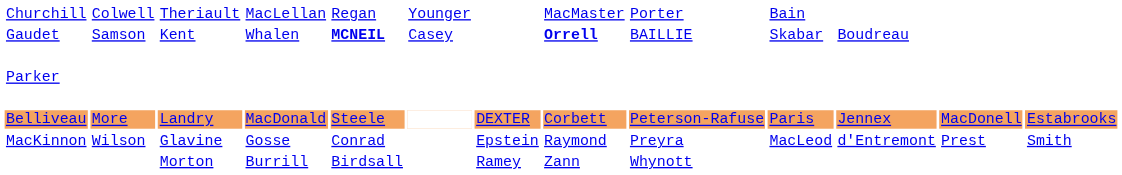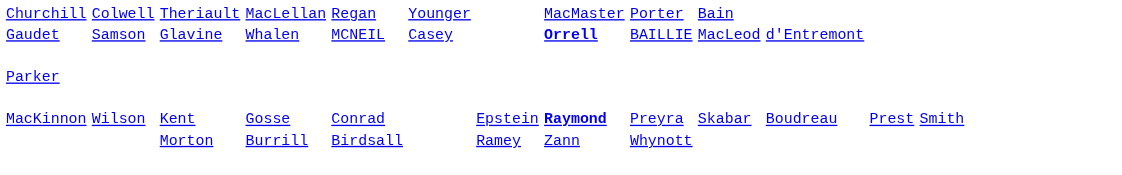(178, 35) Kent -> (191, 35) Glavine
(358, 35) bold -> (358, 35) normal
(796, 35) Skabar -> (729, 35) MacLeod
(873, 35) Boudreau -> (815, 35) d'Entremont
- row: (46, 119)
(191, 141) Glavine -> (178, 119) Kent
(575, 141) normal -> (575, 119) bold
(801, 141) MacLeod -> (725, 119) Skabar
(887, 141) d'Entremont -> (802, 119) Boudreau
